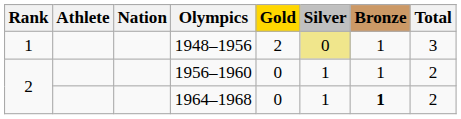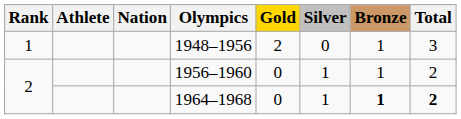(325, 45) khaki background -> (325, 45) no background
(433, 99) normal -> (433, 99) bold
